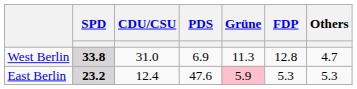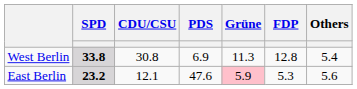(147, 57) 31.0 -> (147, 57) 30.8
(329, 57) 4.7 -> (329, 57) 5.4
(147, 76) 12.4 -> (147, 76) 12.1
(329, 76) 5.3 -> (329, 76) 5.6
